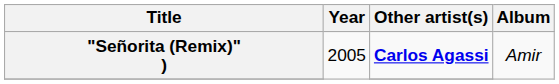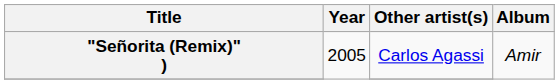(431, 55) bold -> (431, 55) normal
